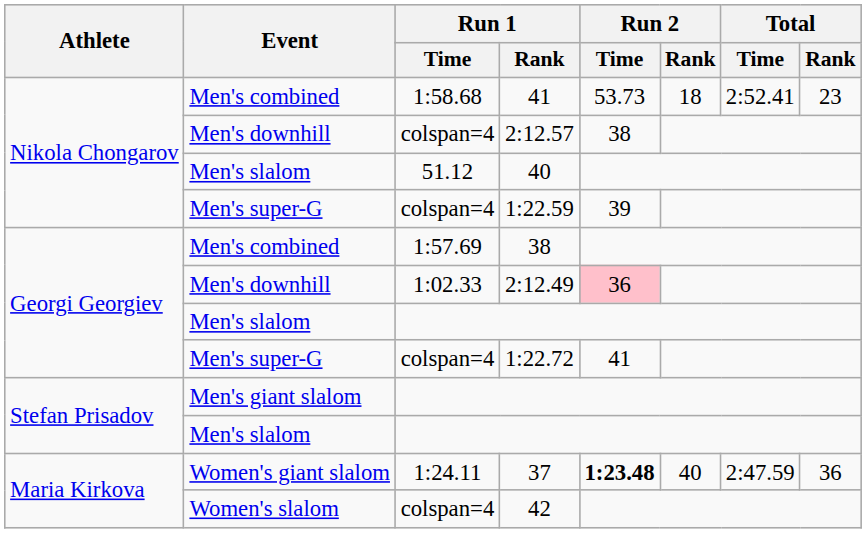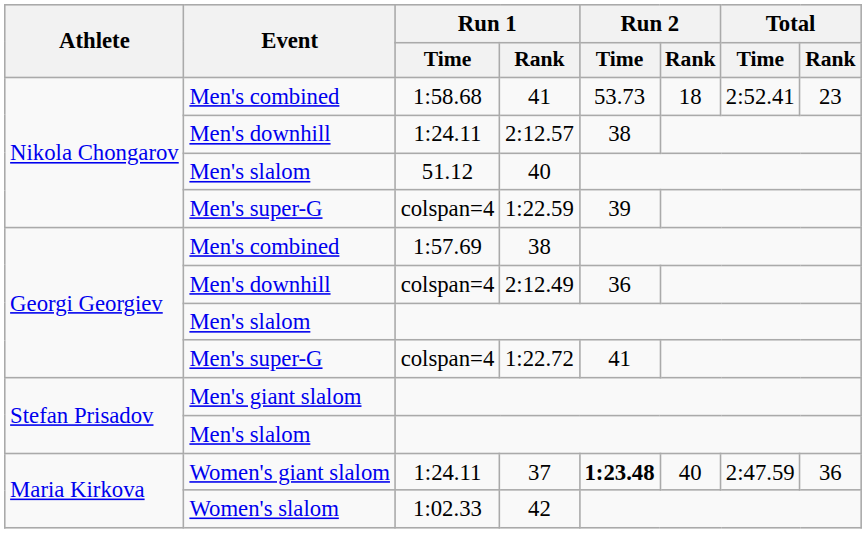(447, 134) colspan=4 -> (447, 134) 1:24.11
(447, 284) 1:02.33 -> (447, 284) colspan=4
(620, 284) pink background -> (620, 284) no background
(447, 509) colspan=4 -> (447, 509) 1:02.33
